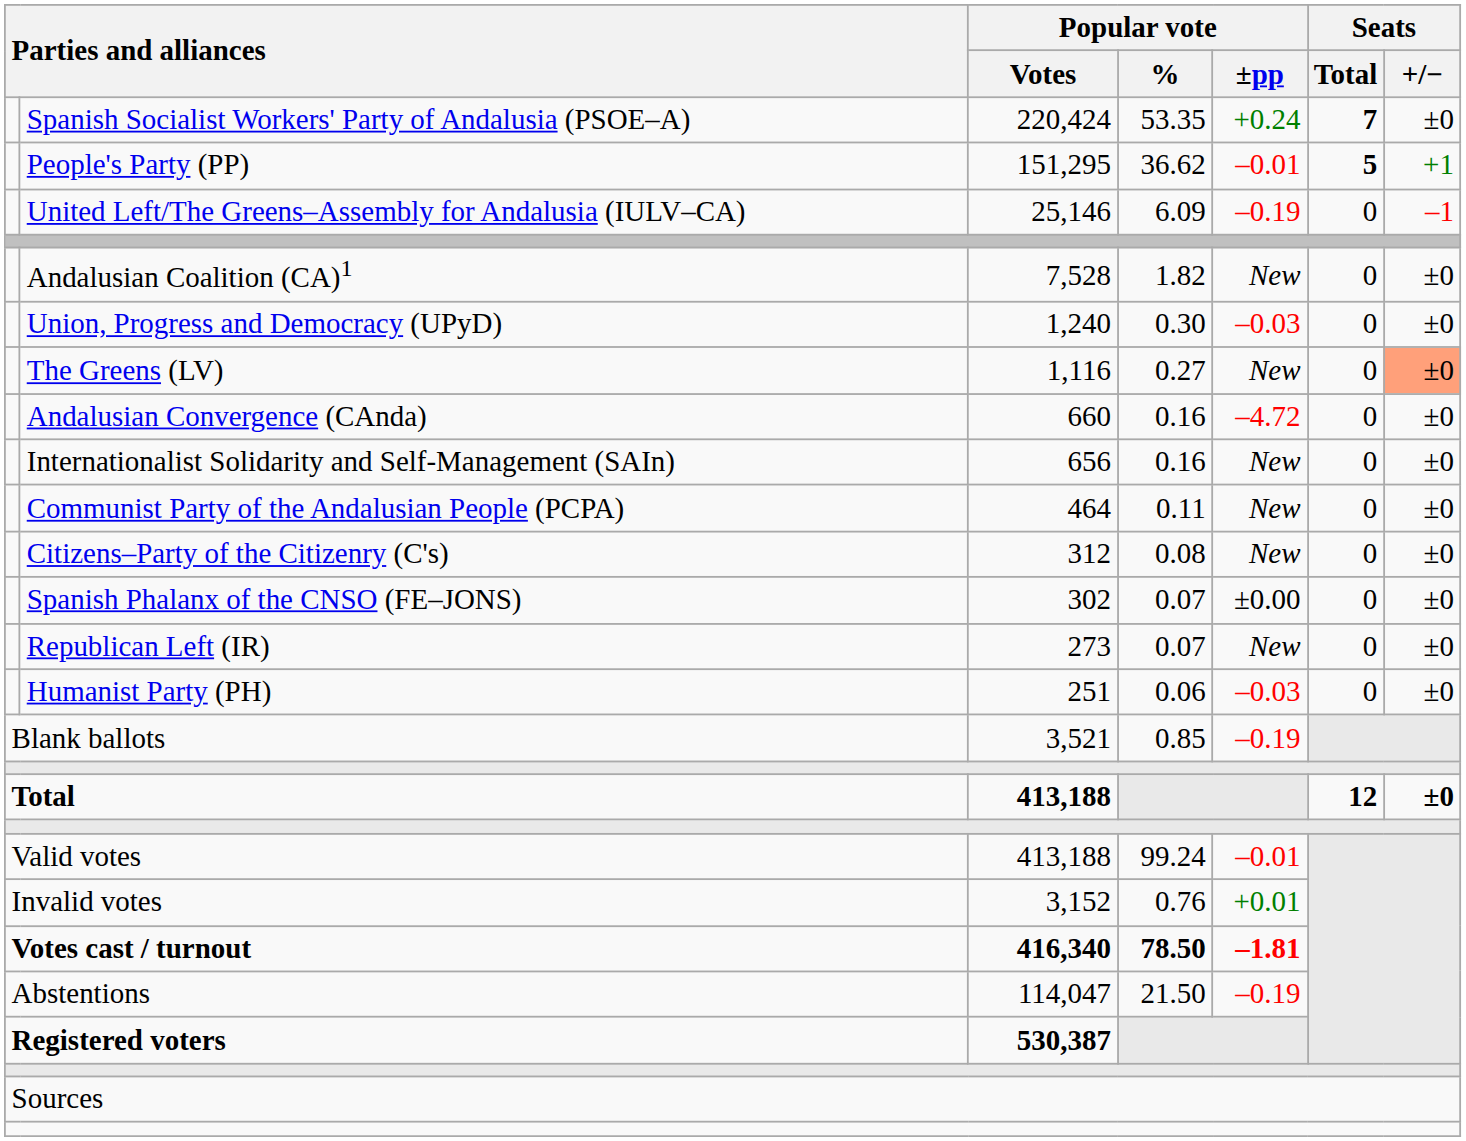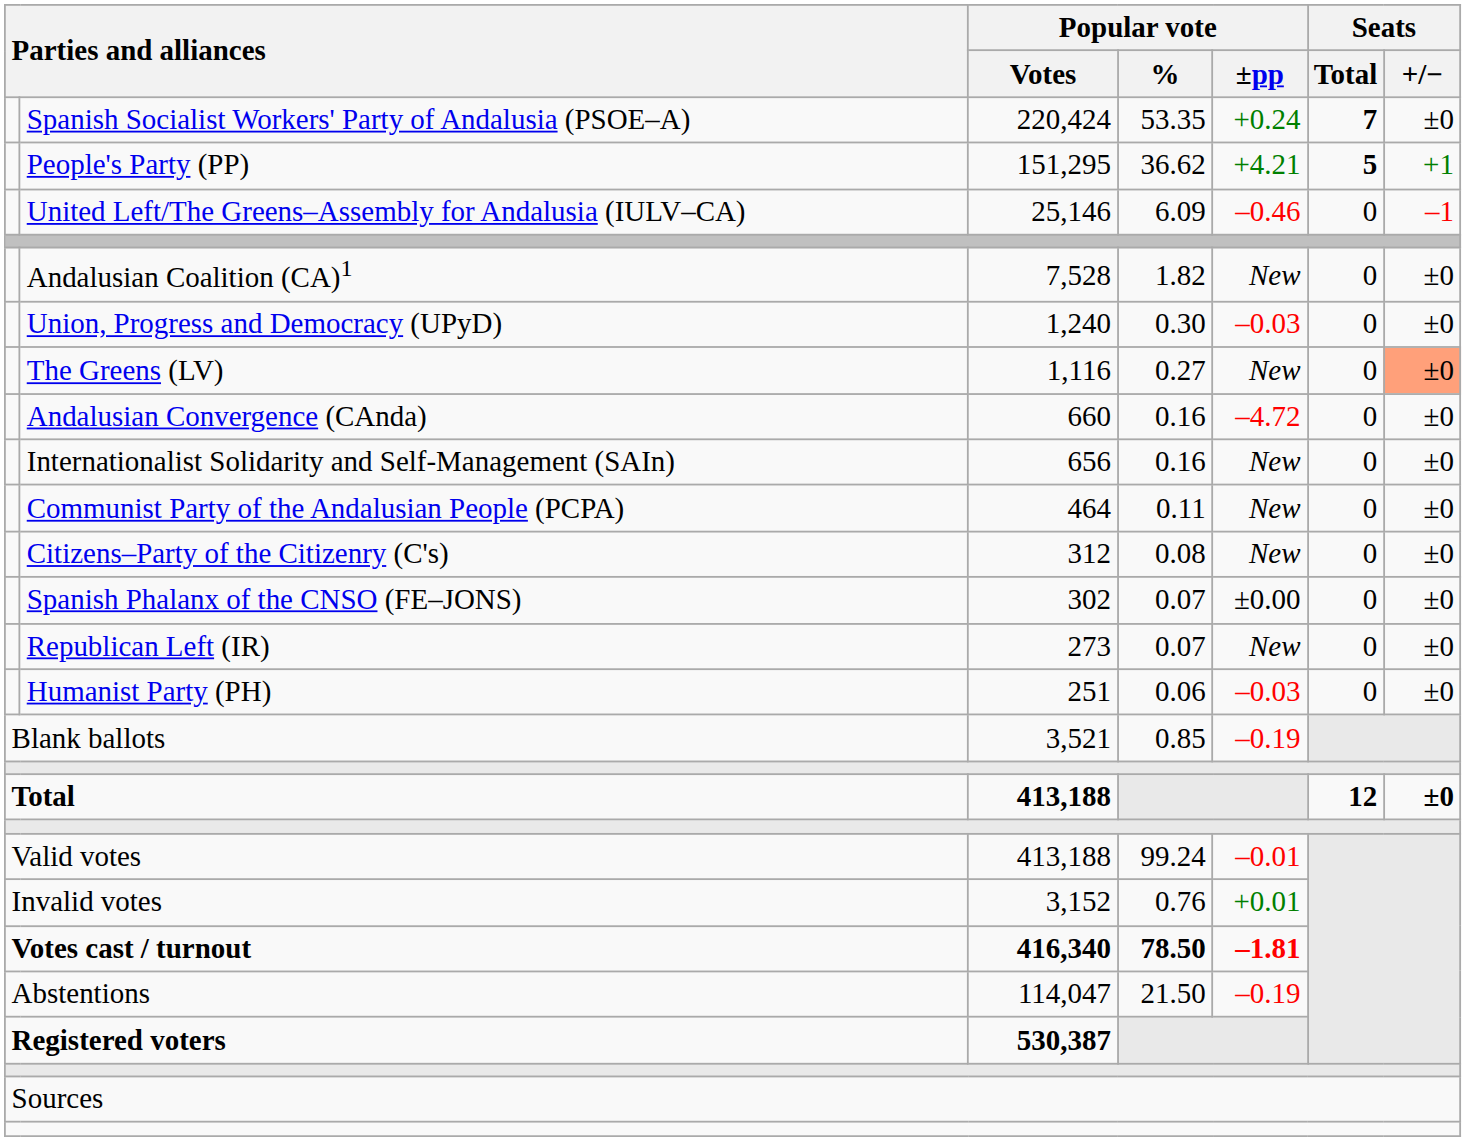(1268, 165) –0.01 -> (1267, 165) +4.21
(1268, 211) –0.19 -> (1268, 211) –0.46
